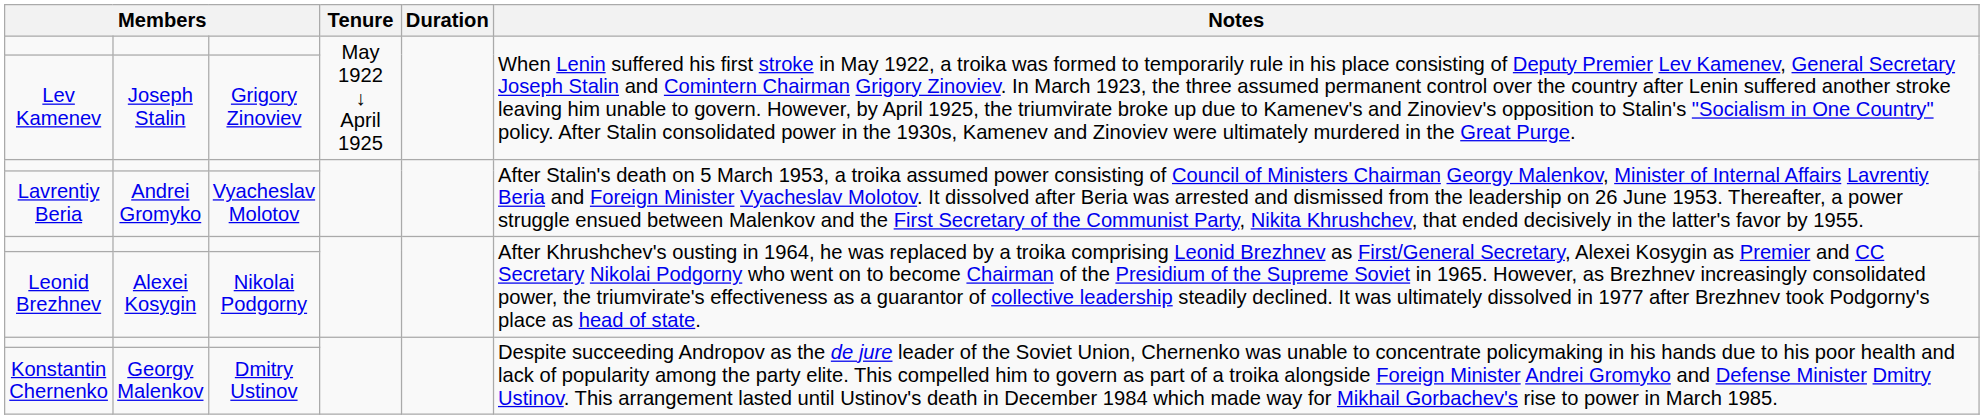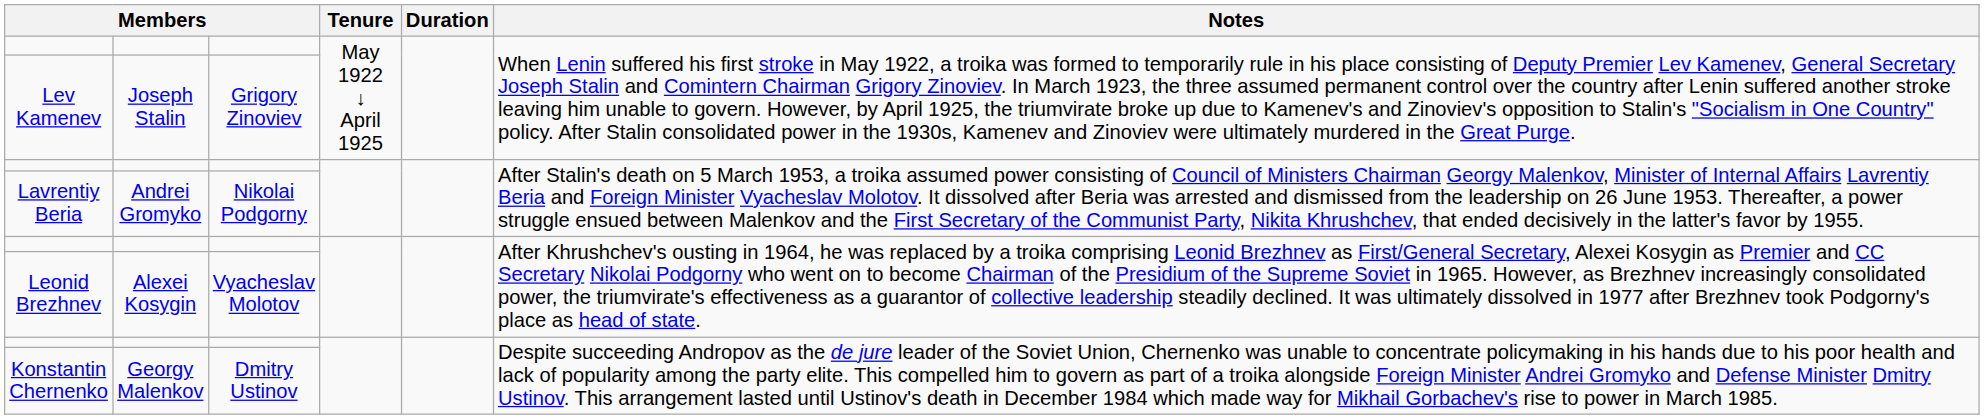(264, 203) Vyacheslav Molotov -> (264, 203) Nikolai Podgorny
(264, 293) Nikolai Podgorny -> (264, 293) Vyacheslav Molotov
